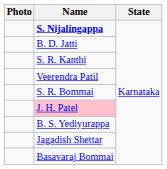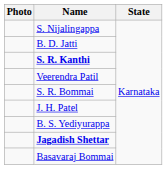(70, 28) bold -> (68, 28) normal
(61, 60) normal -> (63, 60) bold
(57, 108) pink background -> (57, 108) no background
(69, 140) normal -> (73, 140) bold
